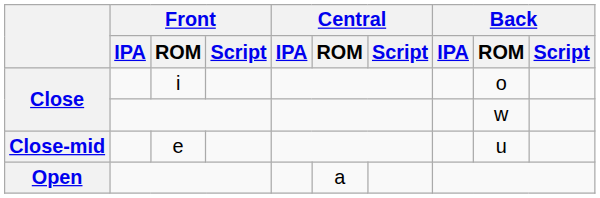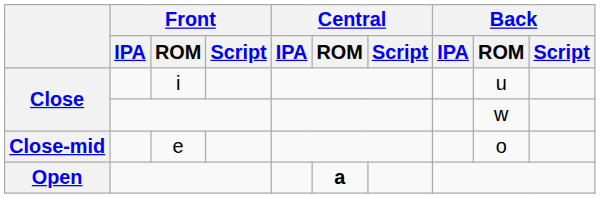(501, 83) o -> (501, 83) u
(501, 146) u -> (501, 146) o
(340, 177) normal -> (340, 177) bold
